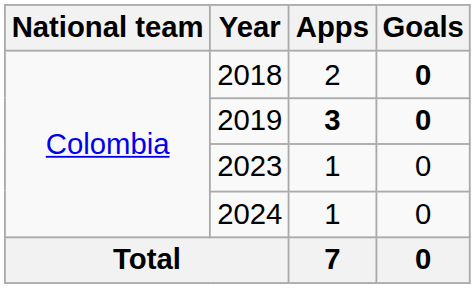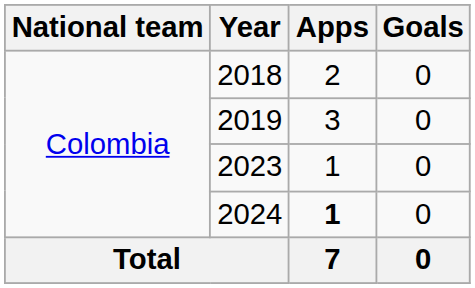(423, 74) bold -> (423, 74) normal
(332, 120) bold -> (332, 120) normal
(423, 120) bold -> (423, 120) normal
(332, 213) normal -> (332, 213) bold
